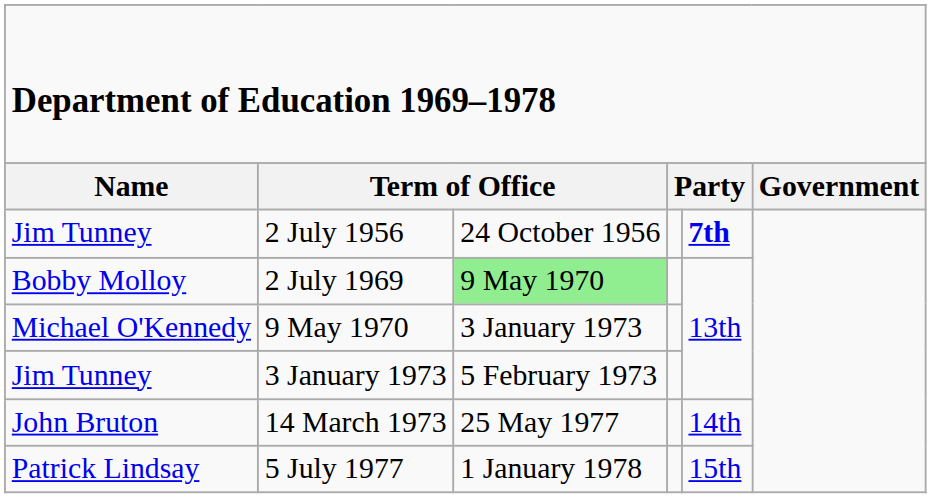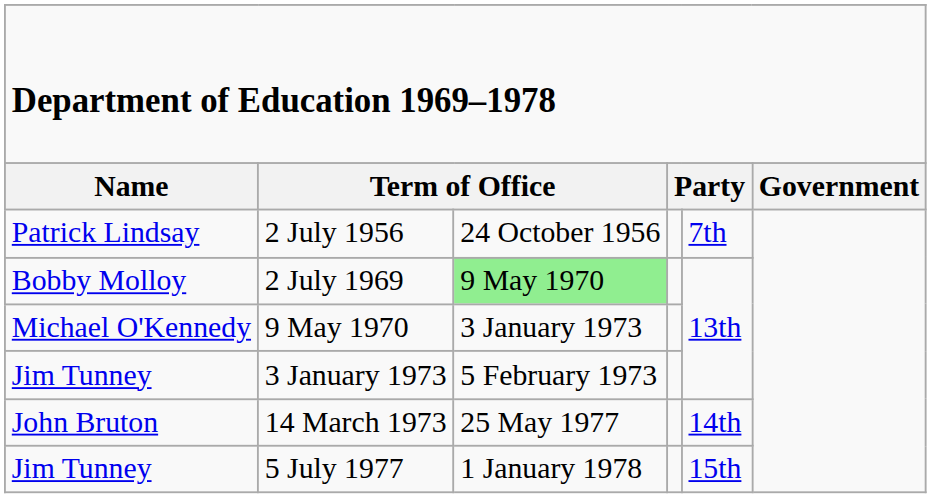(82, 233) Jim Tunney -> (106, 233) Patrick Lindsay
(709, 233) bold -> (708, 233) normal
(106, 469) Patrick Lindsay -> (82, 469) Jim Tunney
